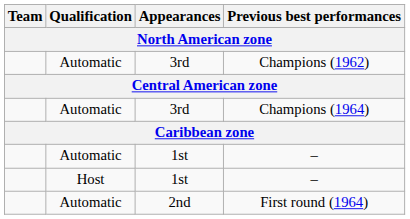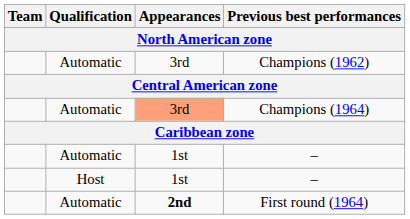(180, 109) no background -> (180, 109) lightsalmon background
(180, 202) normal -> (180, 202) bold
